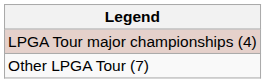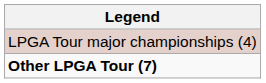(79, 66) normal -> (83, 66) bold
